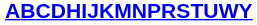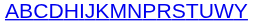(129, 10) bold -> (126, 10) normal
